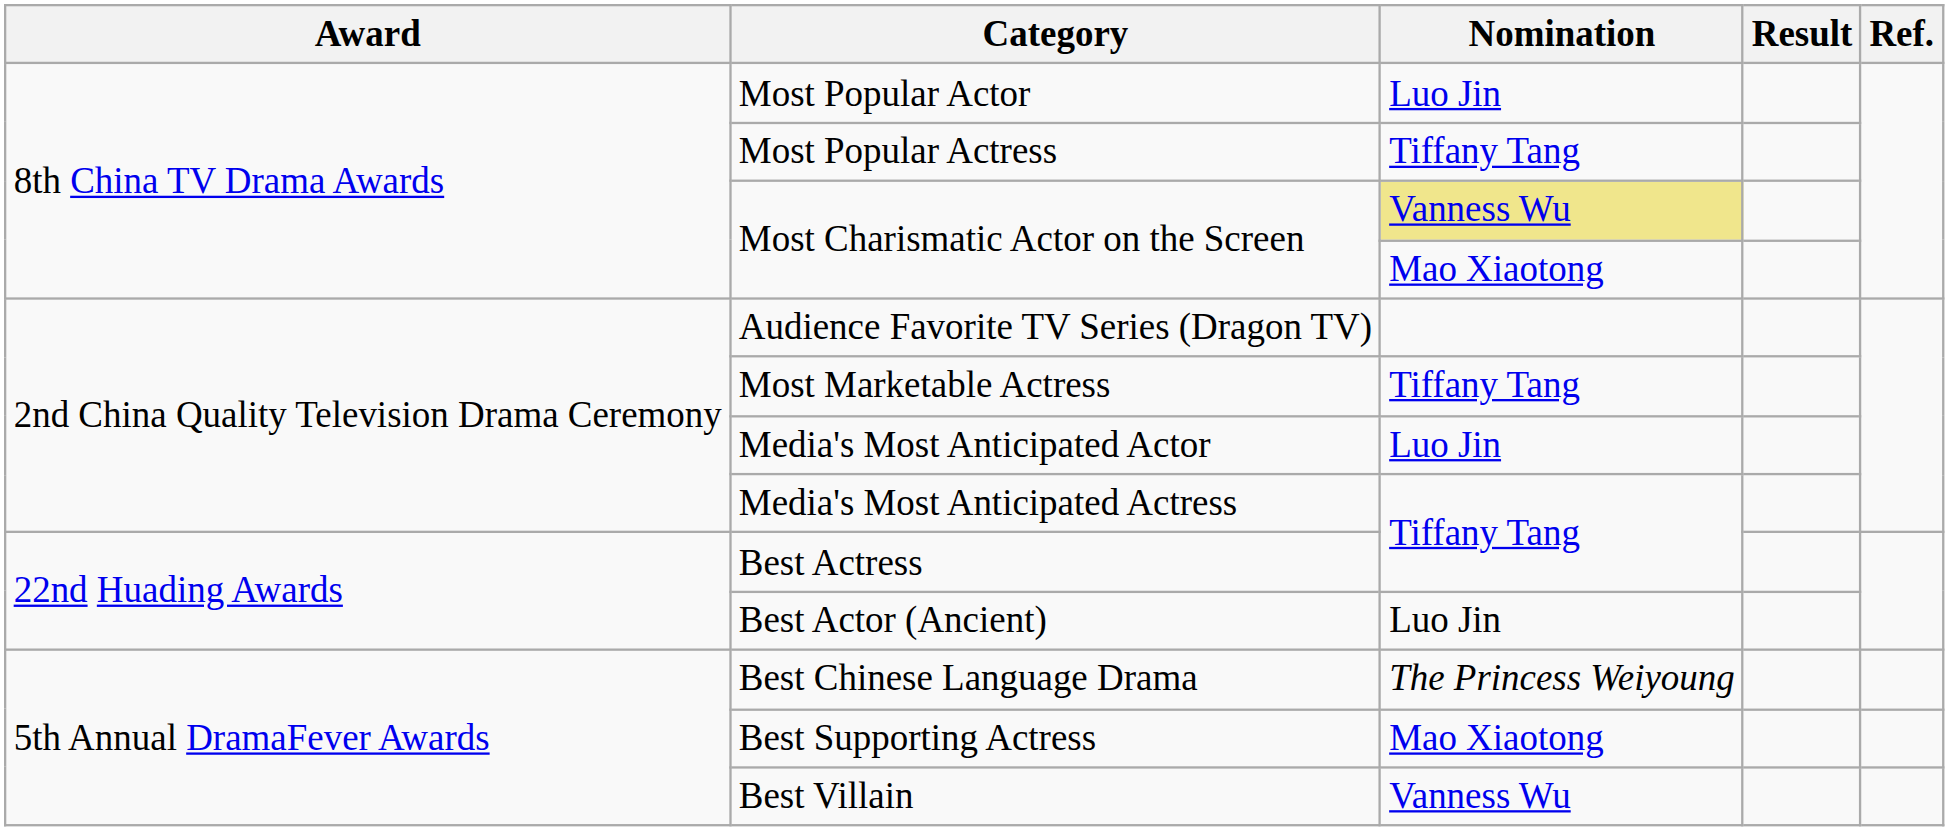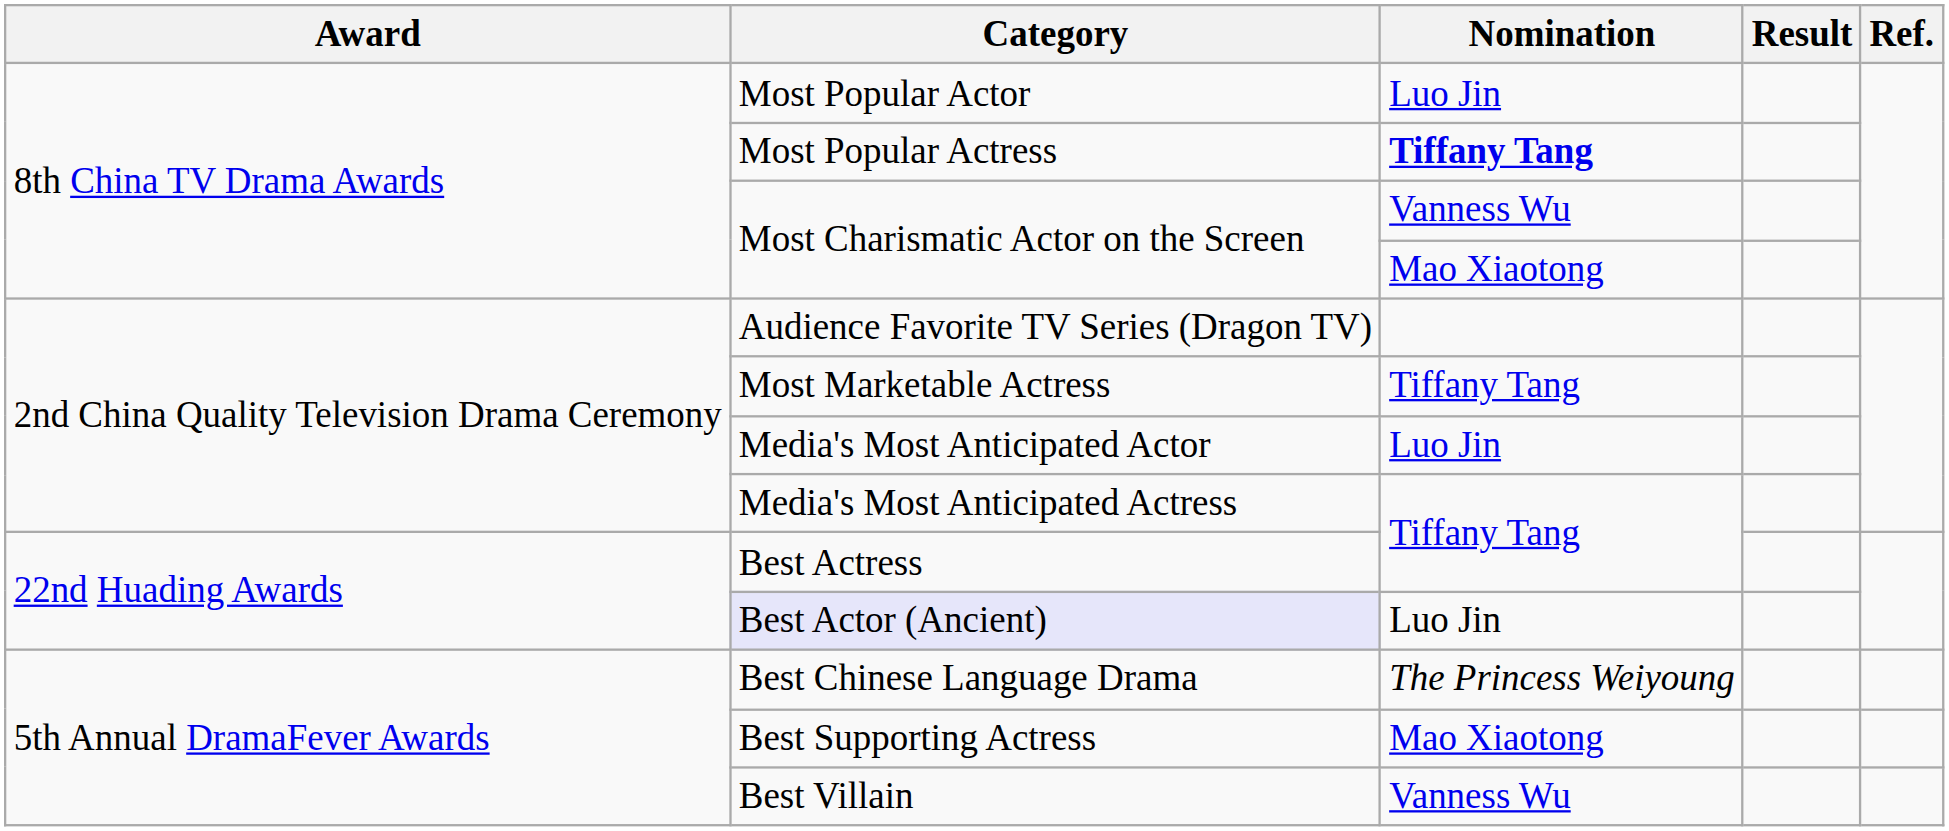(1485, 151) normal -> (1491, 151) bold
(1480, 209) khaki background -> (1480, 209) no background
(893, 619) no background -> (893, 619) lavender background
